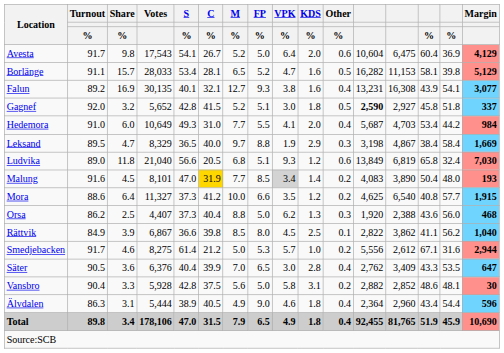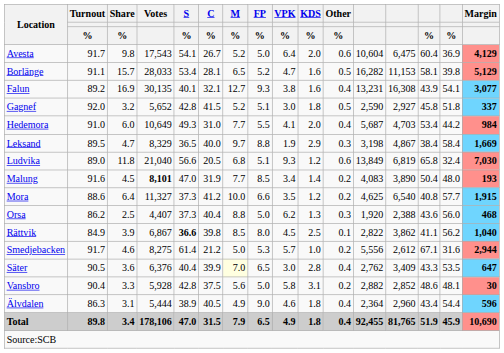(372, 107) bold -> (372, 107) normal
(161, 179) normal -> (161, 179) bold
(212, 179) gold background -> (212, 179) no background
(289, 179) lightgrey background -> (289, 179) no background
(188, 232) normal -> (188, 232) bold
(239, 268) no background -> (239, 268) lightyellow background
